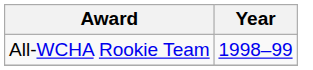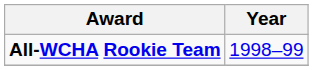(109, 49) normal -> (115, 49) bold
